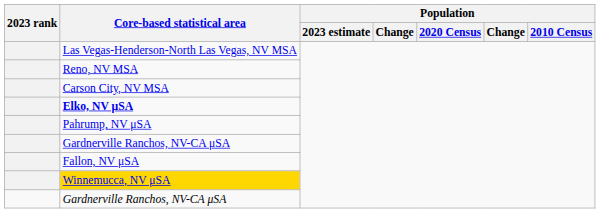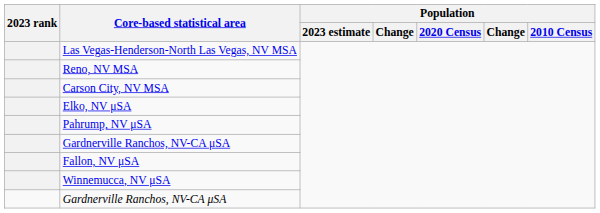(98, 106) bold -> (97, 106) normal
(117, 180) gold background -> (117, 180) no background
